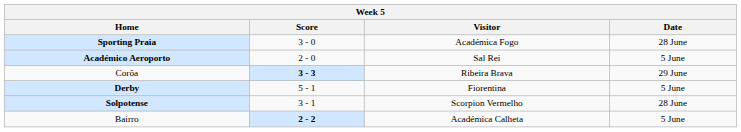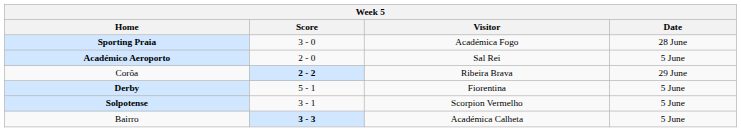(307, 73) 3 - 3 -> (307, 73) 2 - 2
(673, 104) 28 June -> (673, 104) 5 June
(307, 119) 2 - 2 -> (307, 119) 3 - 3
